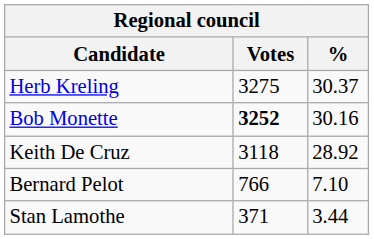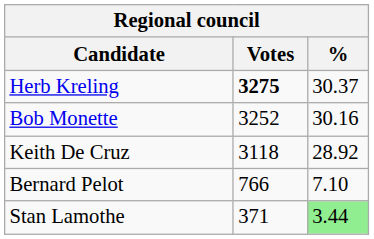(259, 86) normal -> (259, 86) bold
(259, 119) bold -> (259, 119) normal
(330, 217) no background -> (330, 217) lightgreen background
